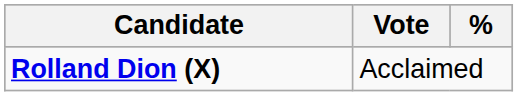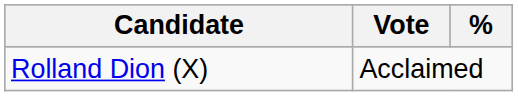(116, 68) bold -> (110, 68) normal
